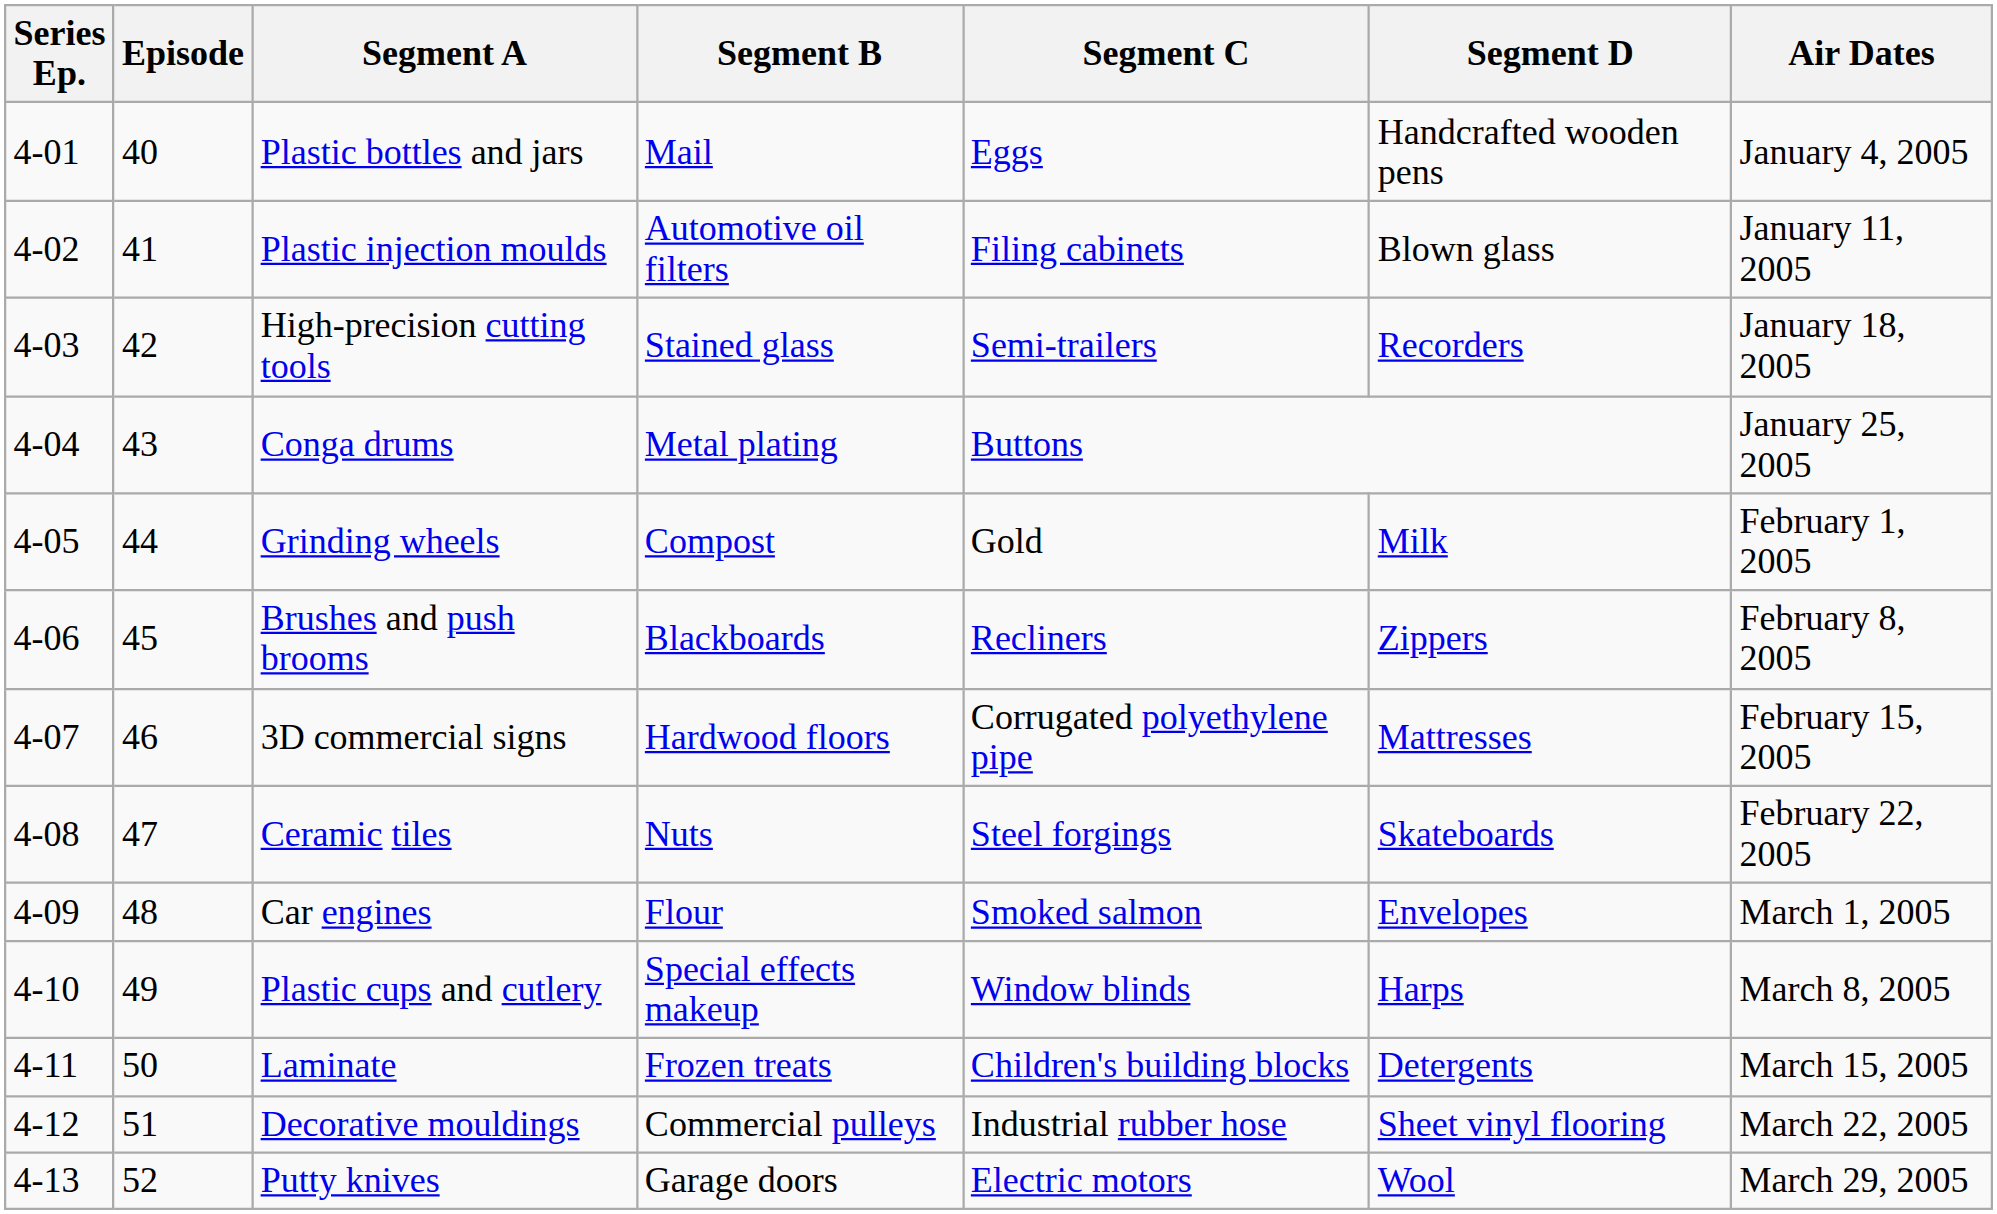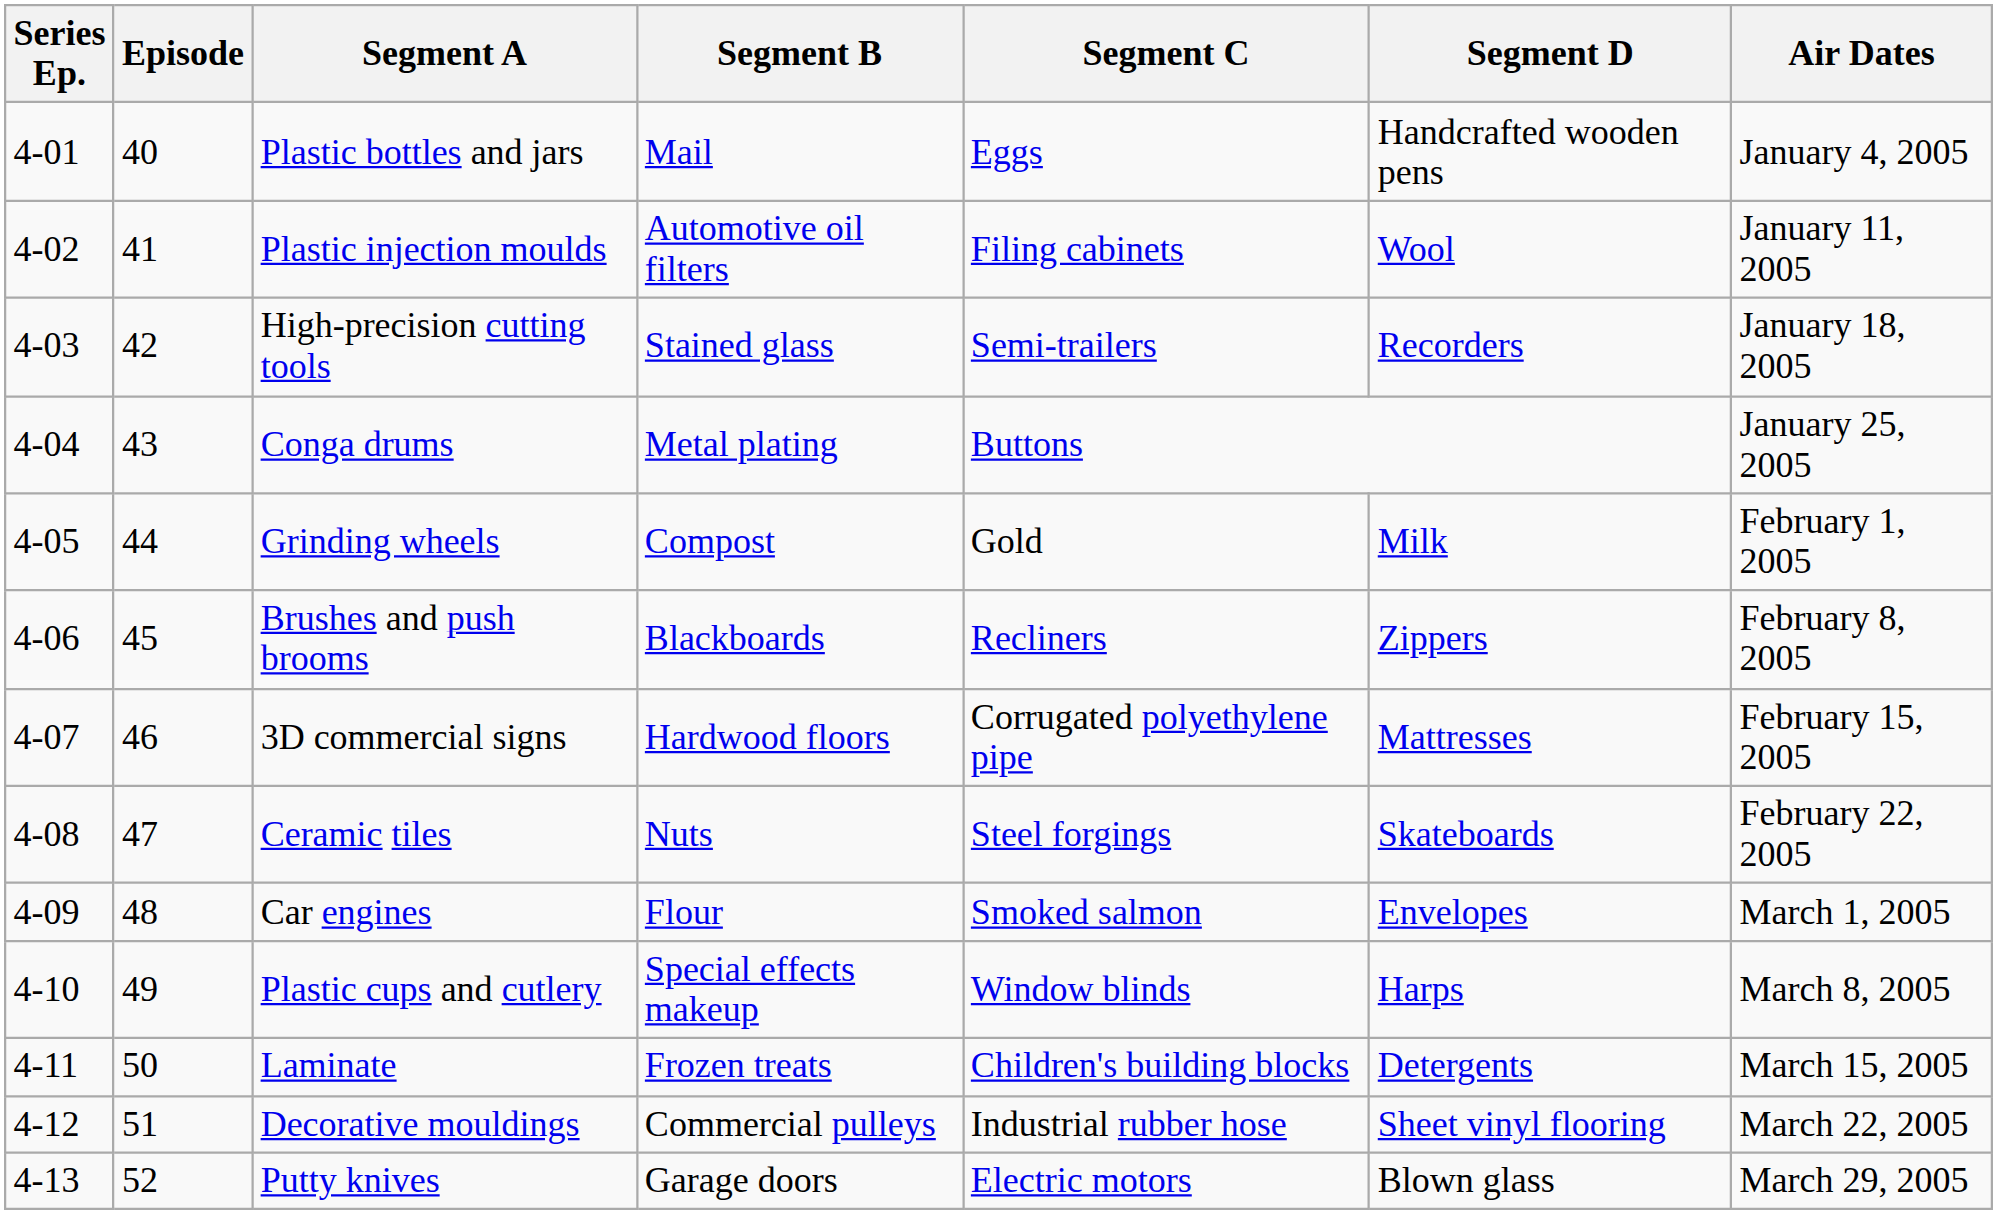(1466, 248) Blown glass -> (1416, 248) Wool
(1416, 1180) Wool -> (1466, 1180) Blown glass
